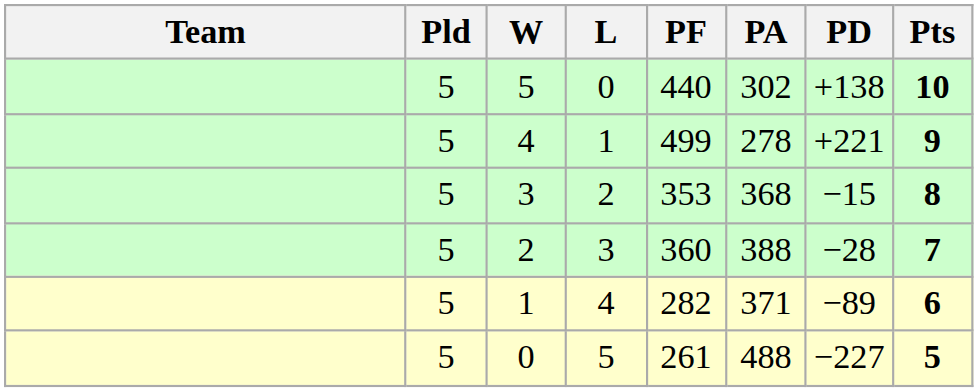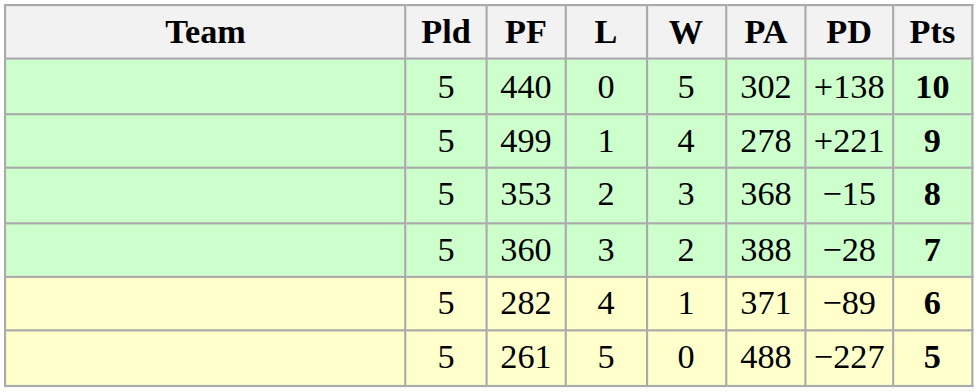columns swapped: (526, 31) <-> (686, 31)
